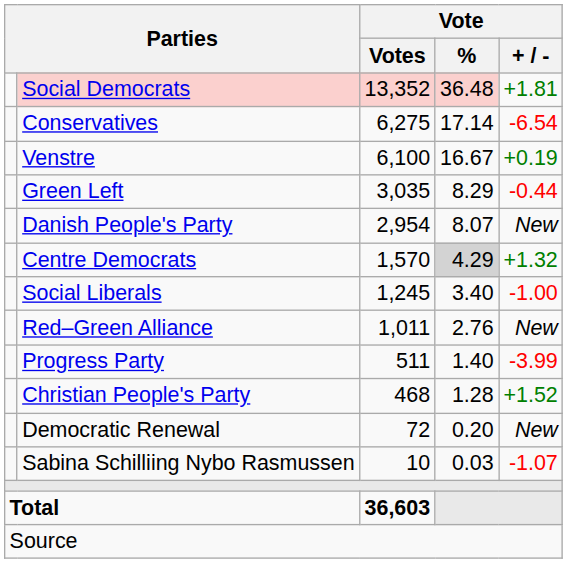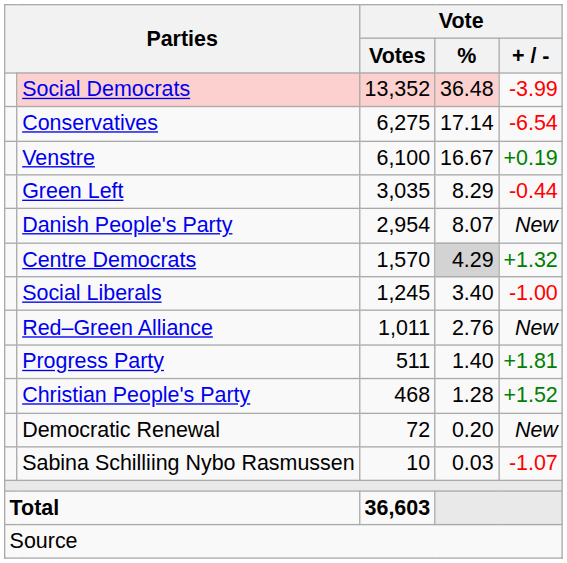(531, 89) +1.81 -> (533, 89) -3.99
(533, 361) -3.99 -> (531, 361) +1.81
